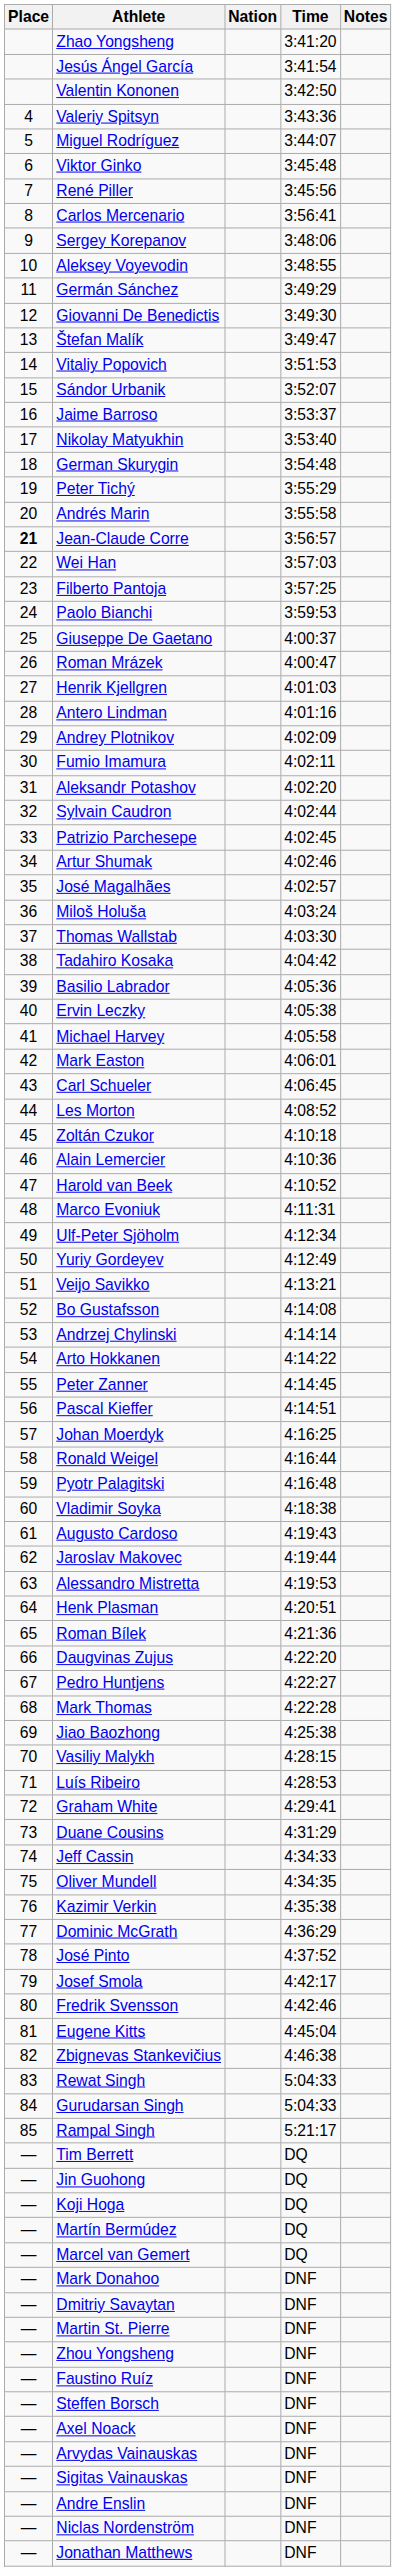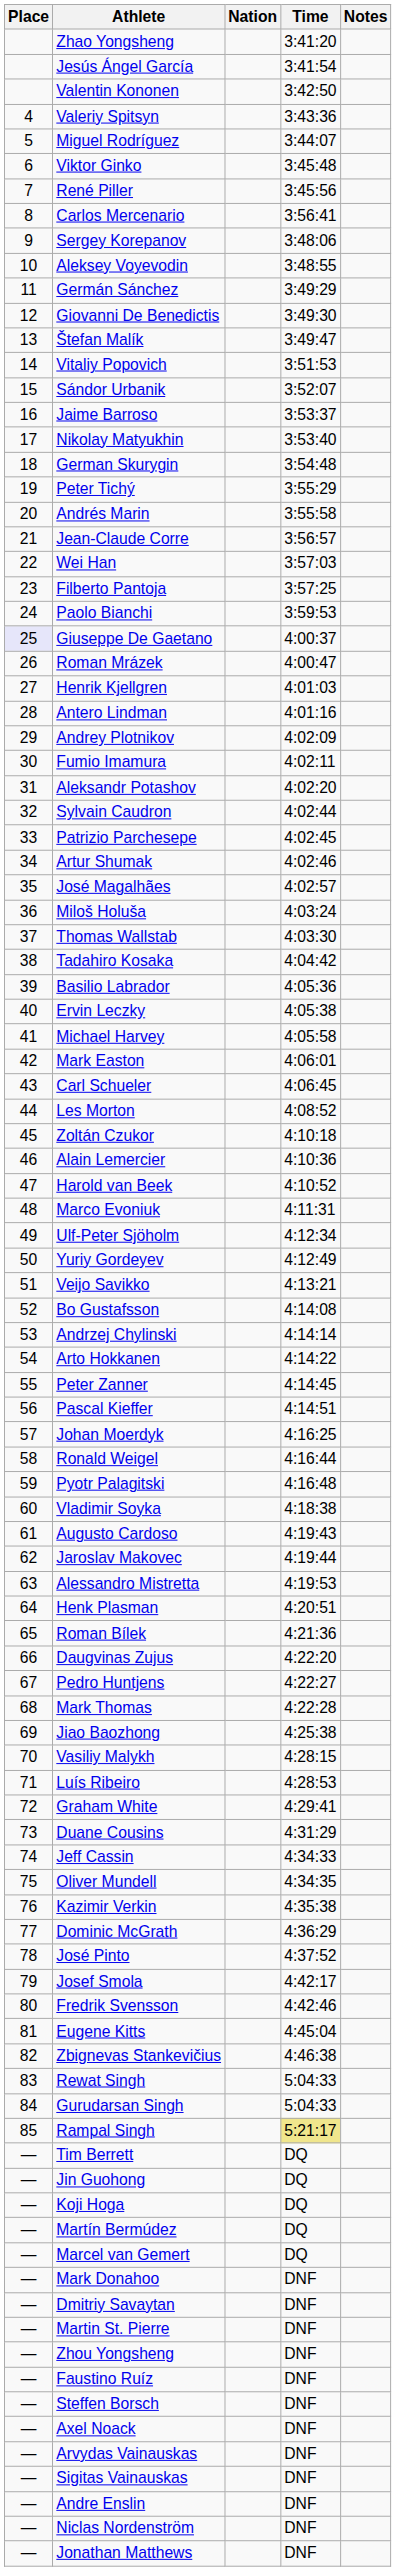(29, 539) bold -> (29, 539) normal
(29, 638) no background -> (29, 638) lavender background
(310, 2130) no background -> (310, 2130) khaki background
